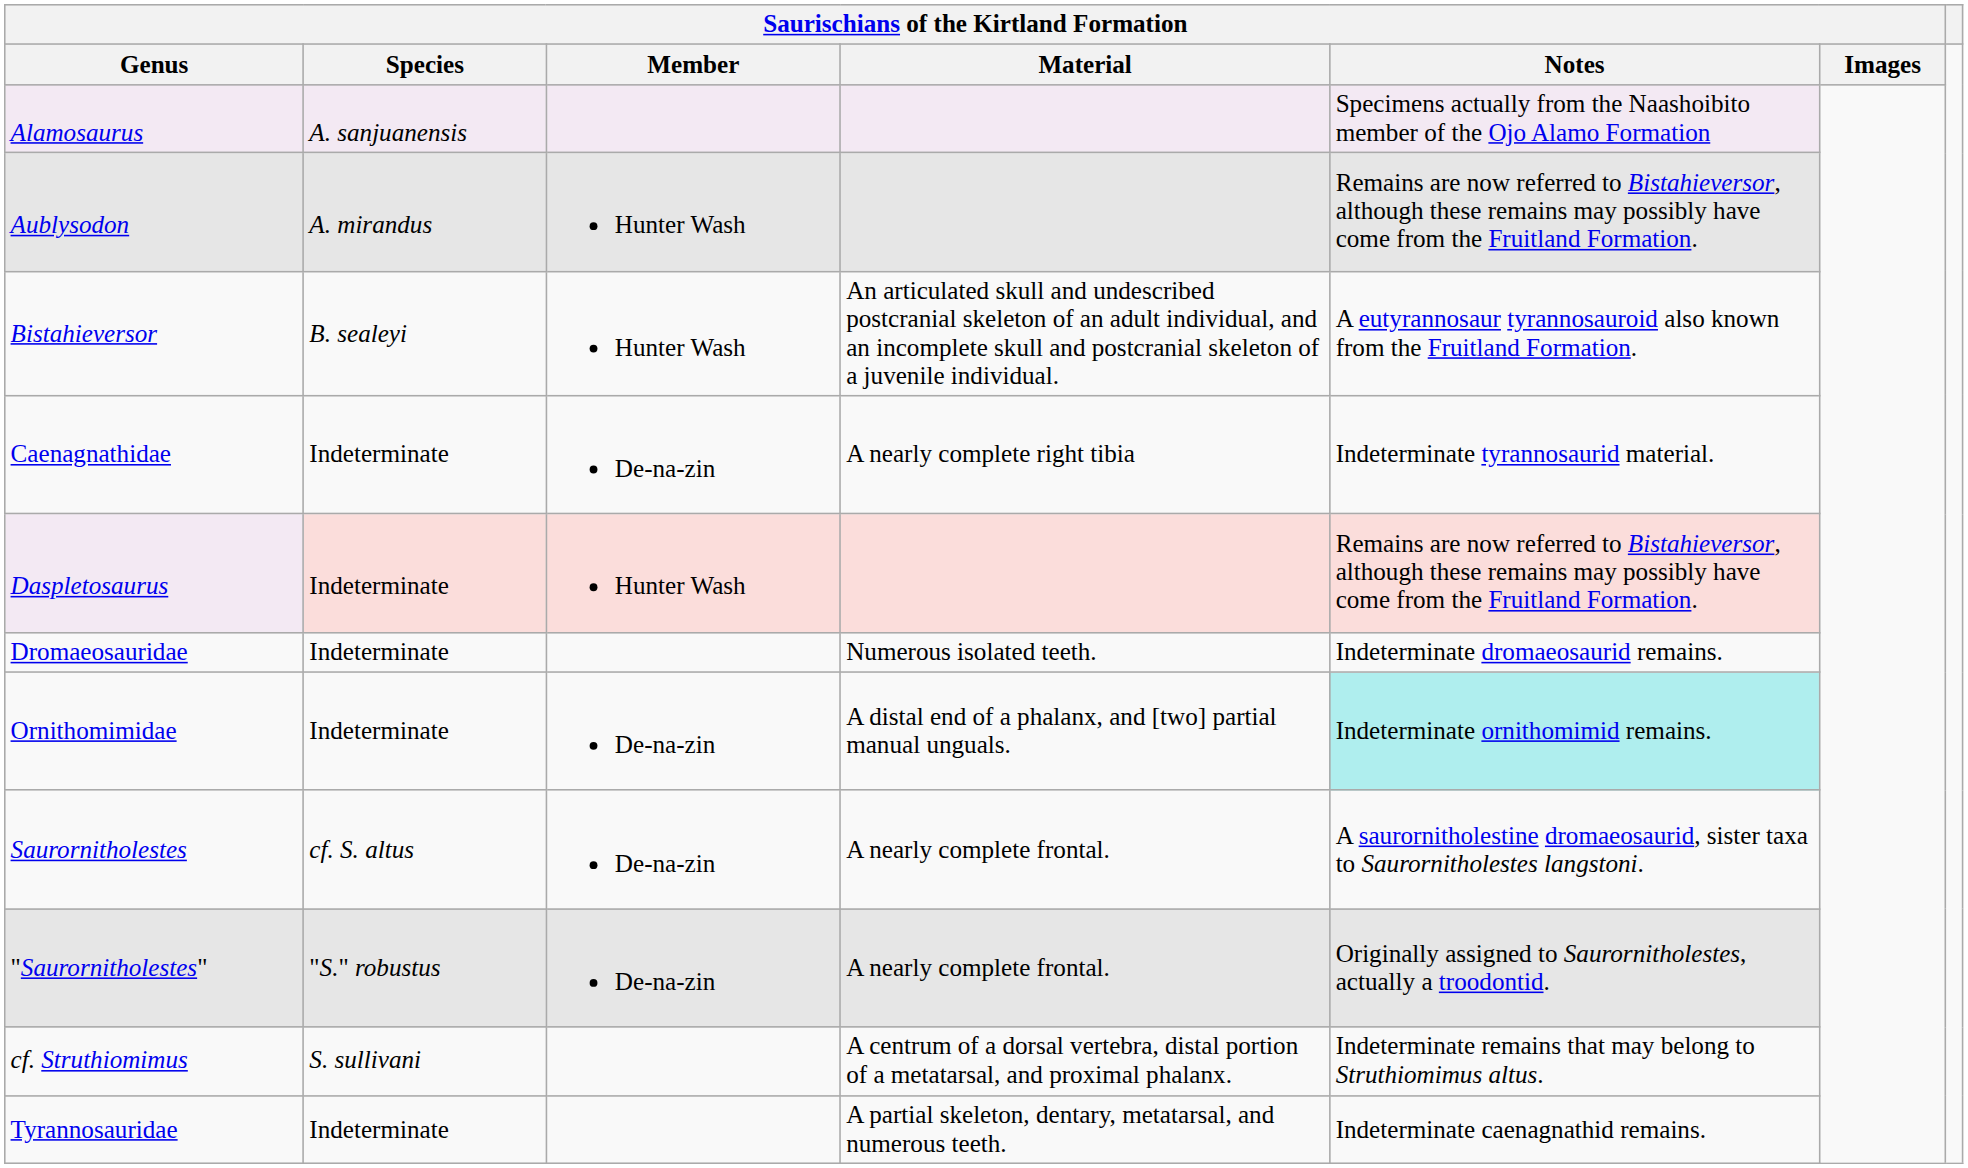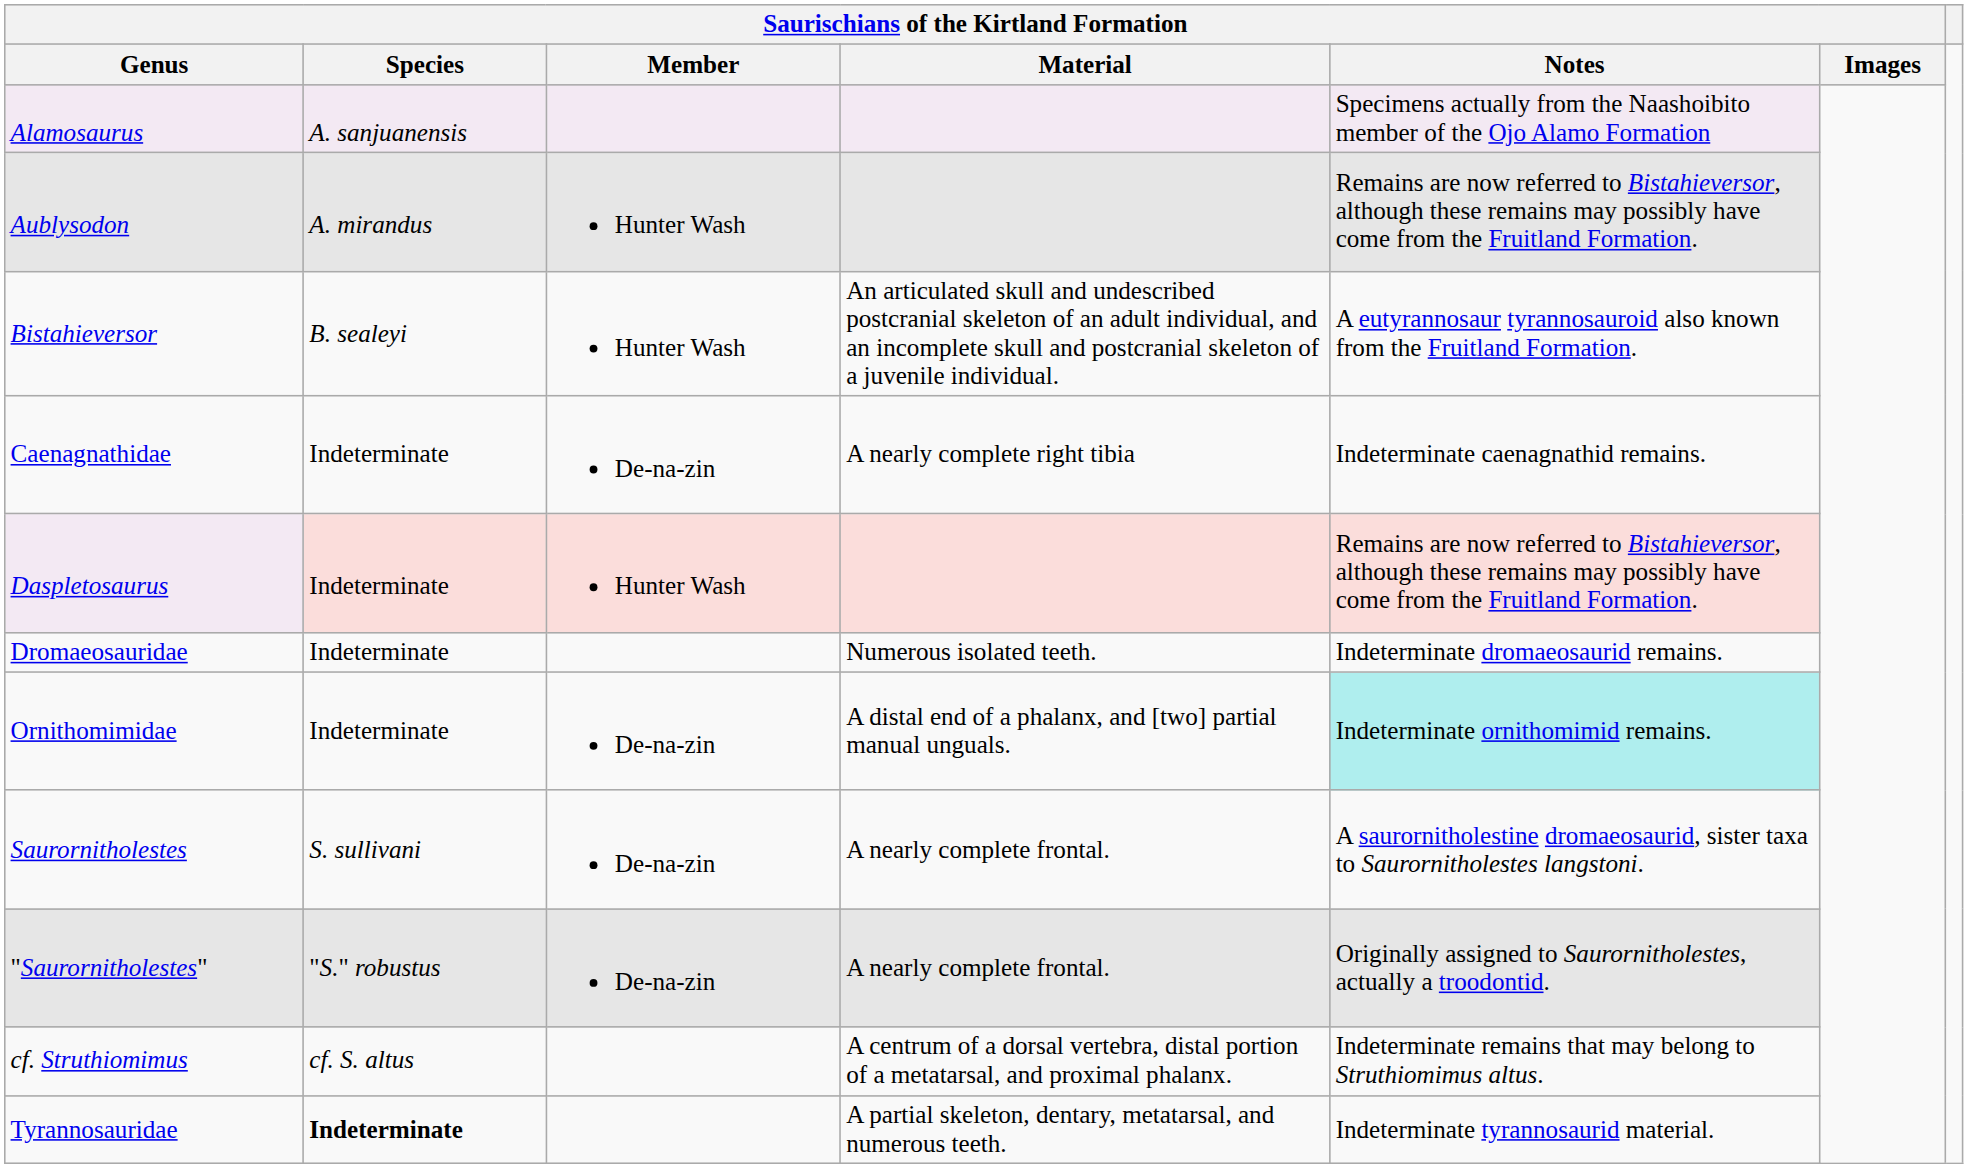(1525, 454) Indeterminate tyrannosaurid material. -> (1521, 454) Indeterminate caenagnathid remains.
(362, 849) cf. S. altus -> (365, 849) S. sullivani
(365, 1060) S. sullivani -> (362, 1060) cf. S. altus
(379, 1128) normal -> (386, 1128) bold
(1521, 1128) Indeterminate caenagnathid remains. -> (1525, 1128) Indeterminate tyrannosaurid material.
